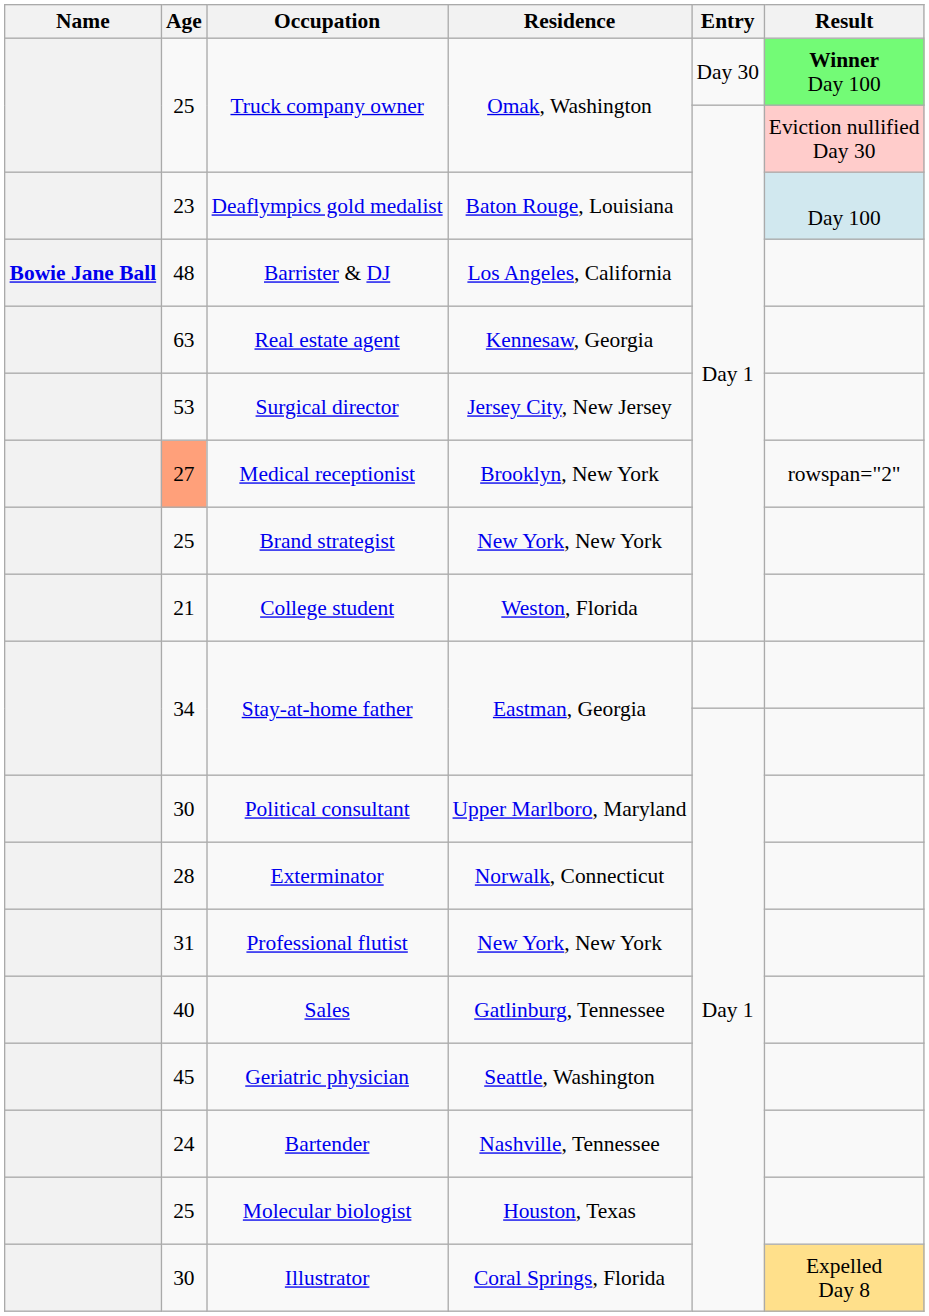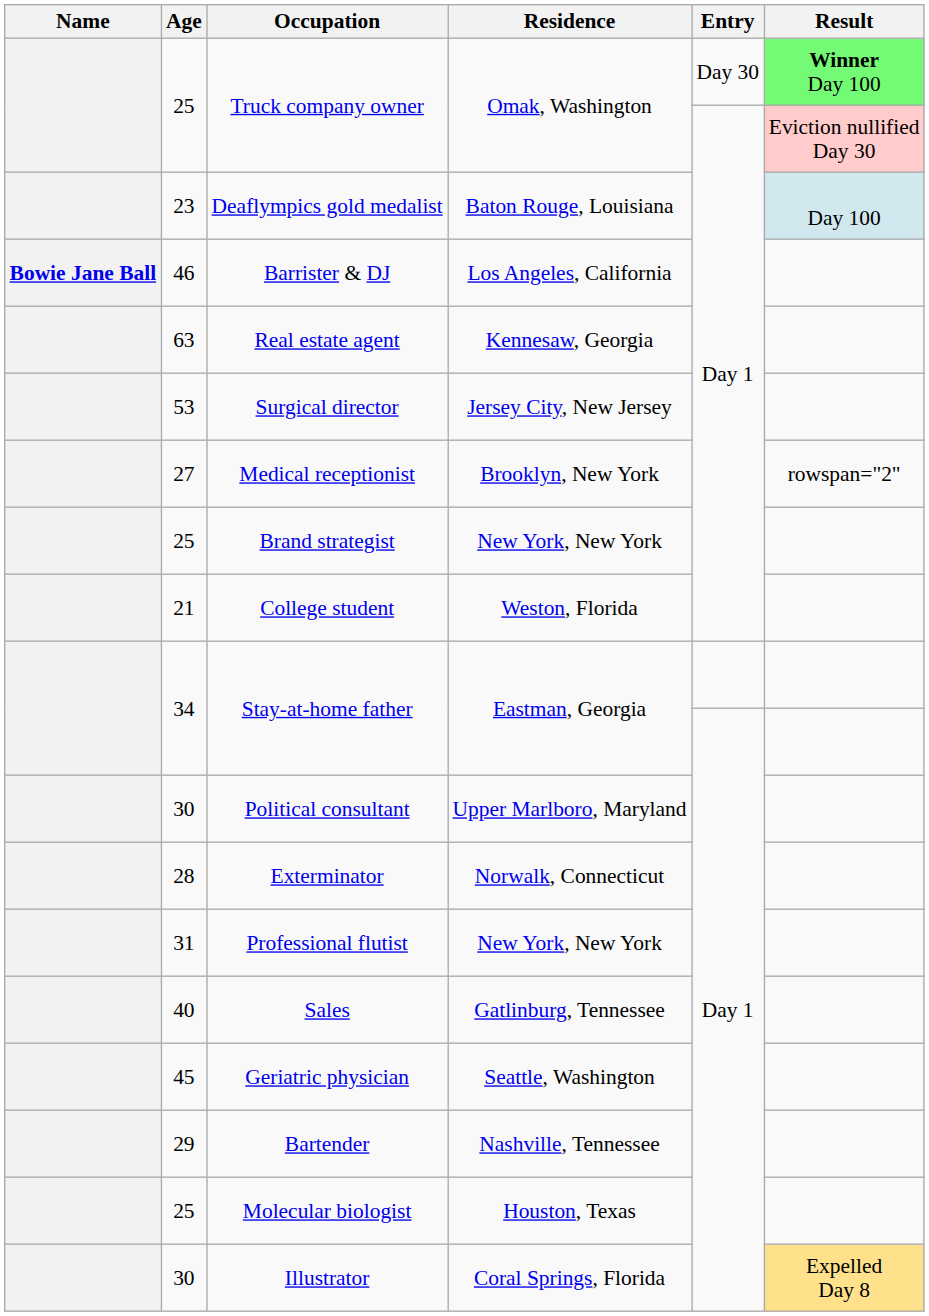(184, 273) 48 -> (184, 273) 46
(184, 474) lightsalmon background -> (184, 474) no background
(184, 1144) 24 -> (184, 1144) 29
